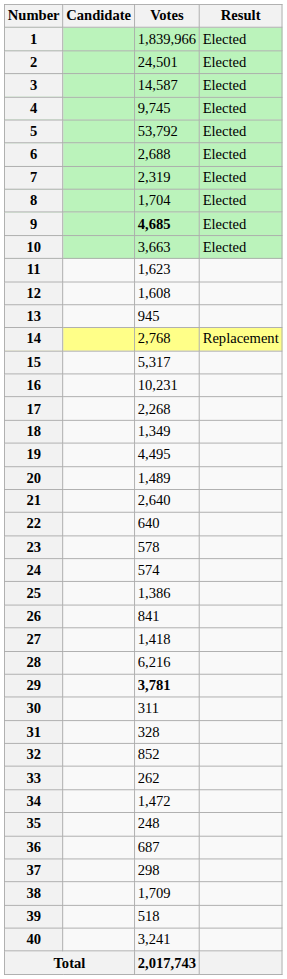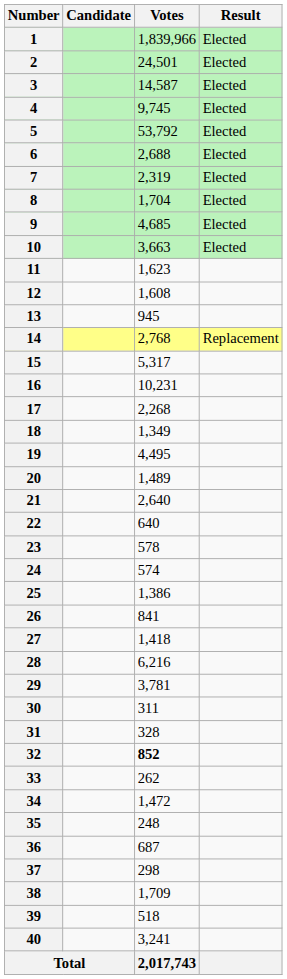(154, 223) bold -> (154, 223) normal
(154, 685) bold -> (154, 685) normal
(149, 754) normal -> (149, 754) bold
